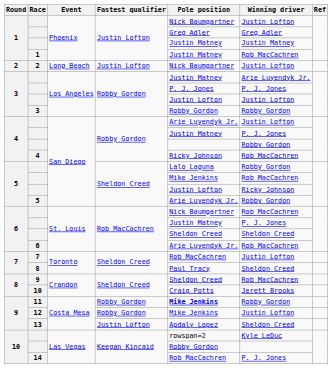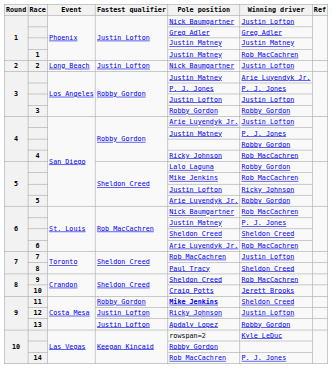(266, 302) Robby Gordon -> (268, 302) Sheldon Creed
(121, 313) Robby Gordon -> (123, 313) Justin Lofton
(194, 313) Mike Jenkins -> (196, 313) Ricky Johnson
(268, 324) Sheldon Creed -> (266, 324) Robby Gordon
